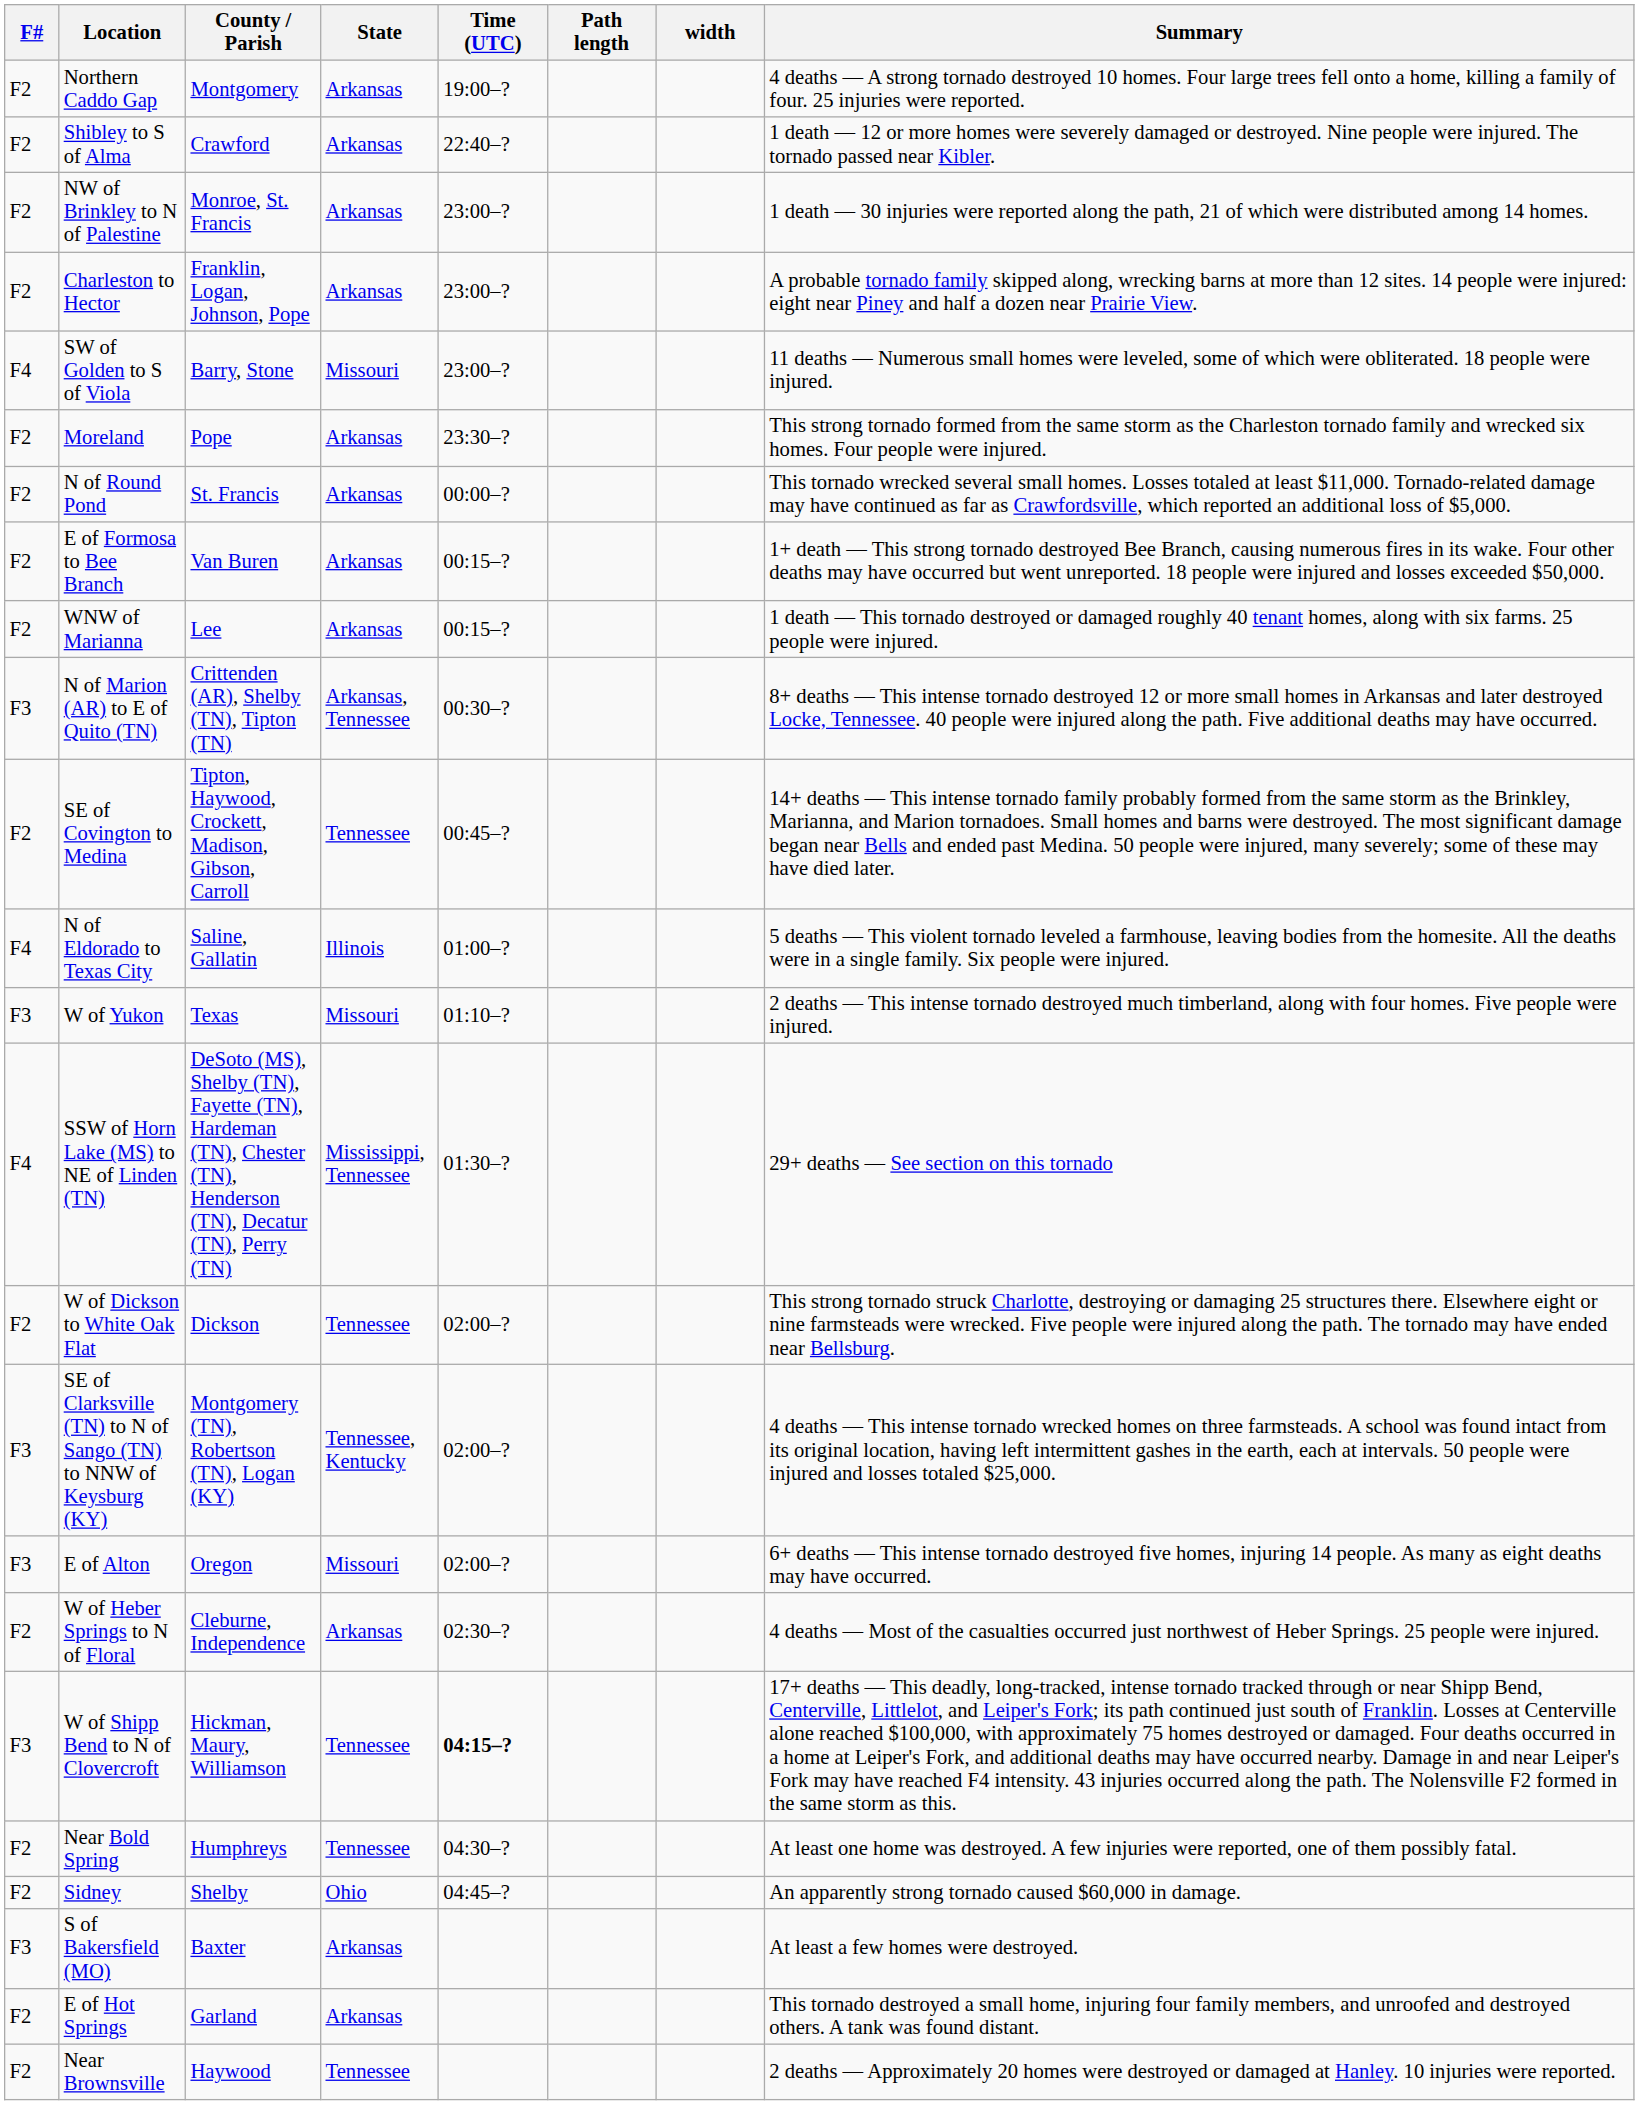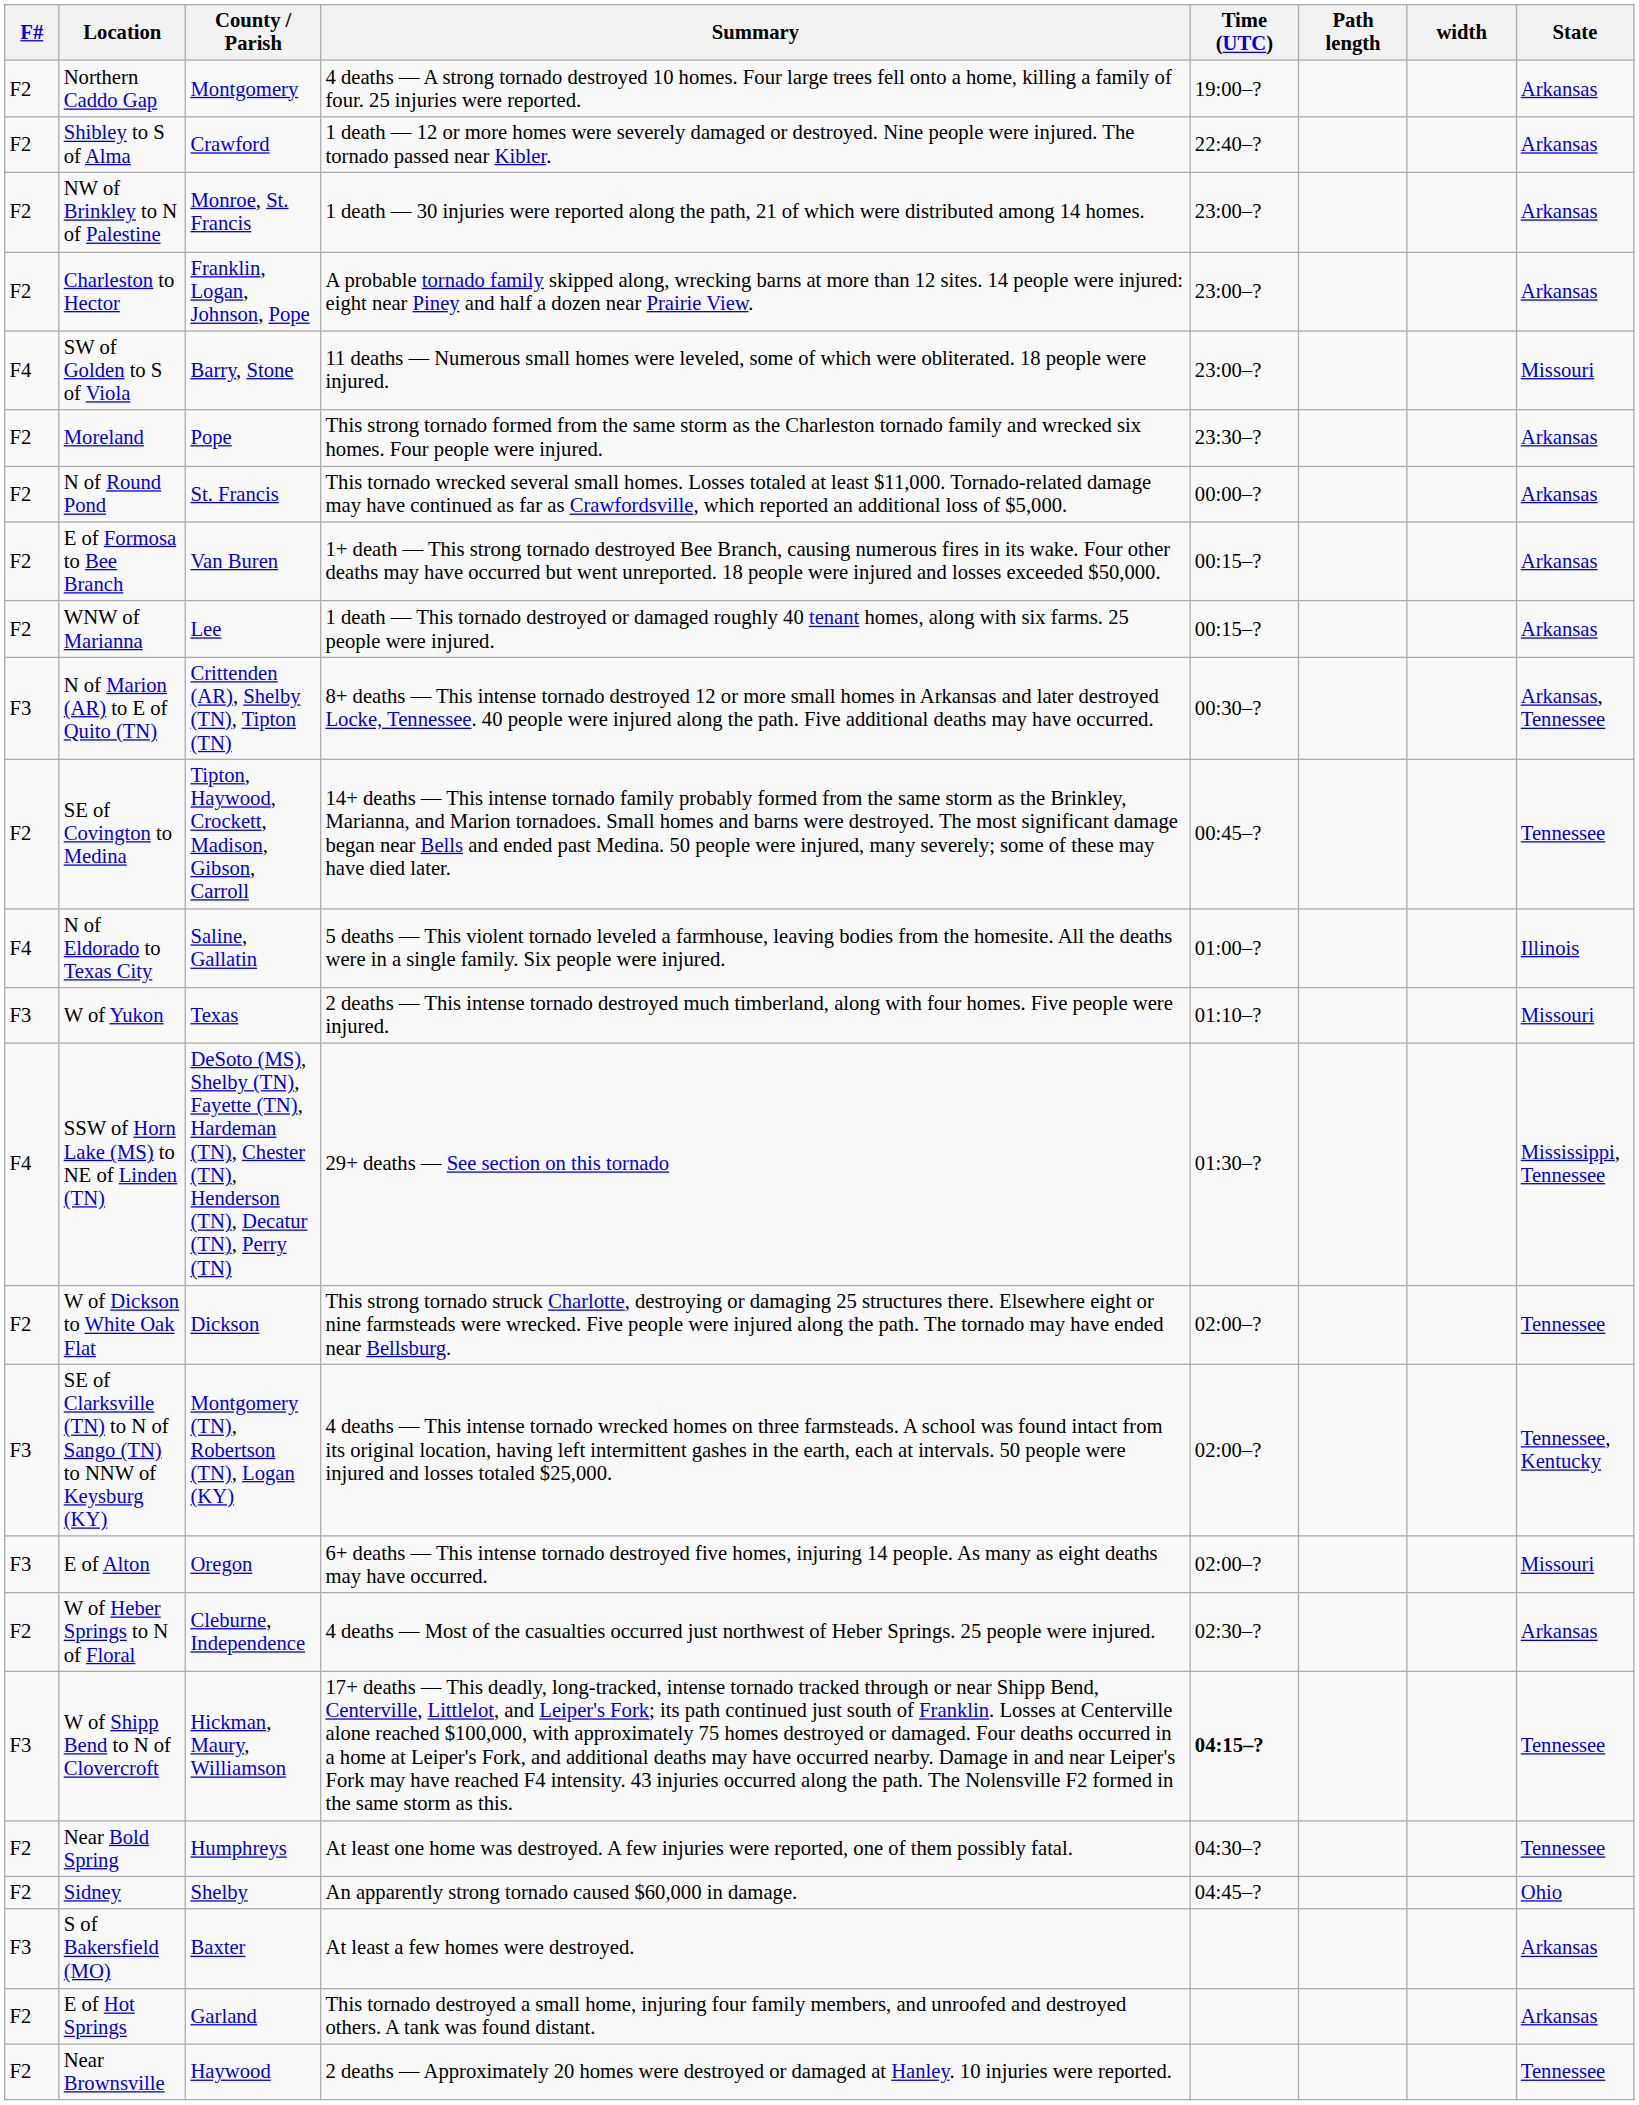columns swapped: (380, 32) <-> (1199, 32)
